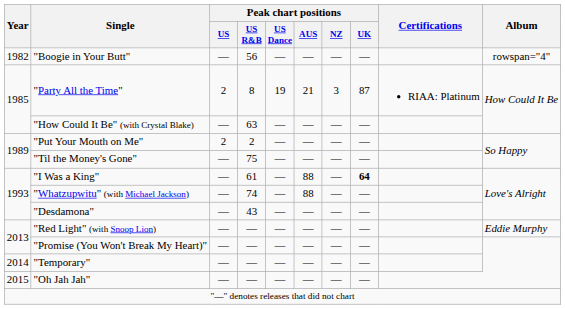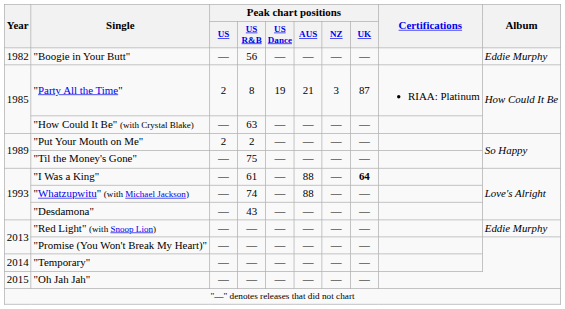(521, 56) rowspan="4" -> (516, 56) Eddie Murphy
